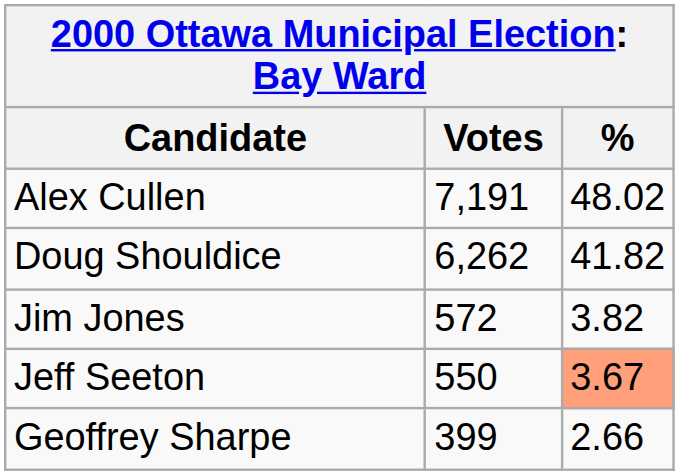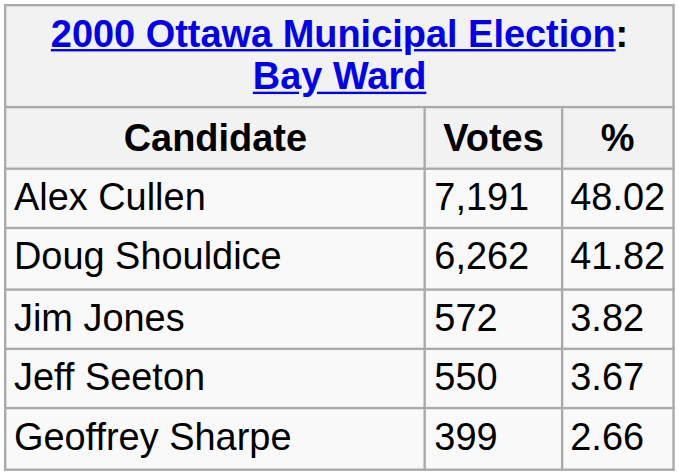(607, 377) lightsalmon background -> (607, 377) no background
